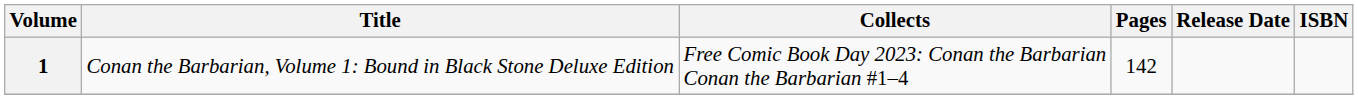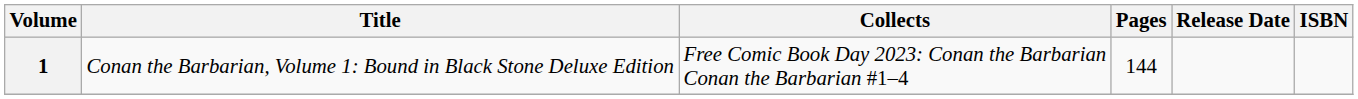(1141, 65) 142 -> (1141, 65) 144
